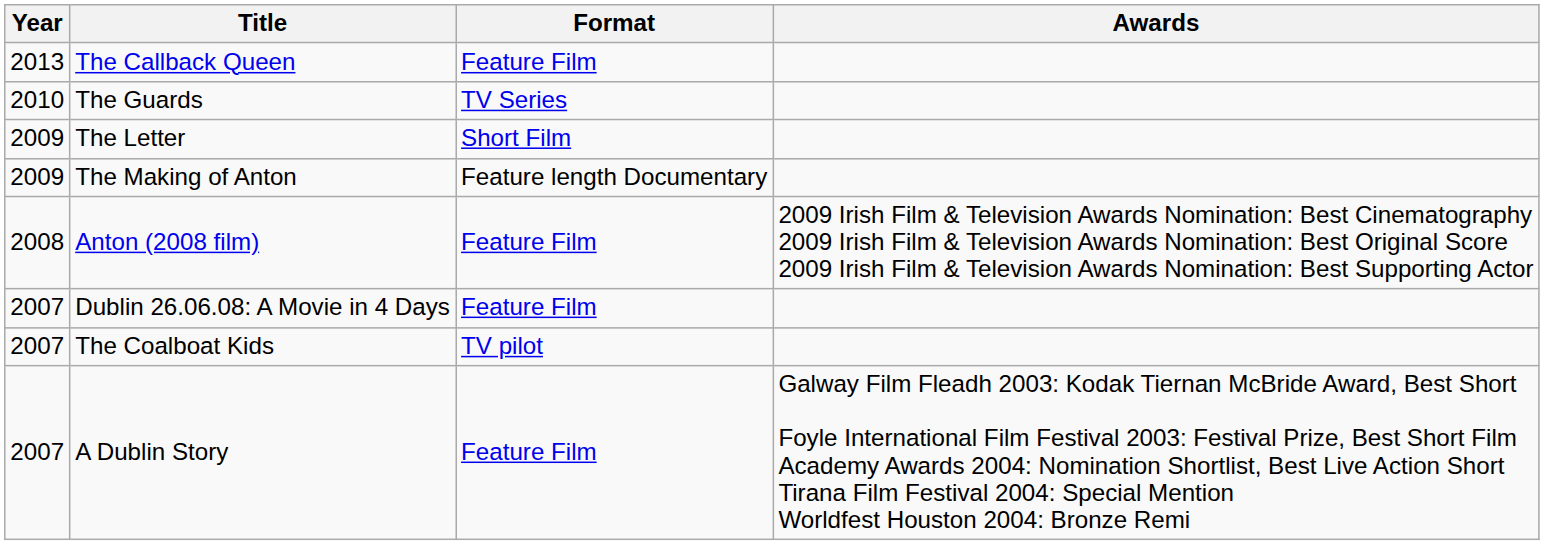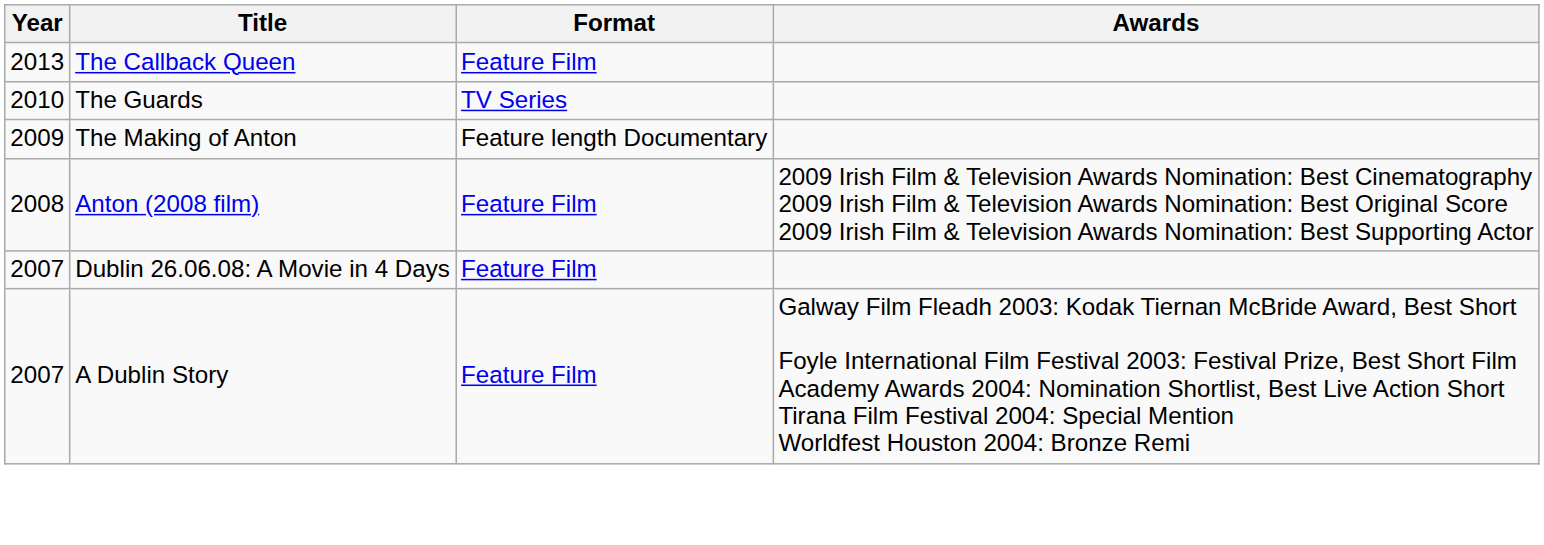- row: (130, 138)
- row: (175, 346)
